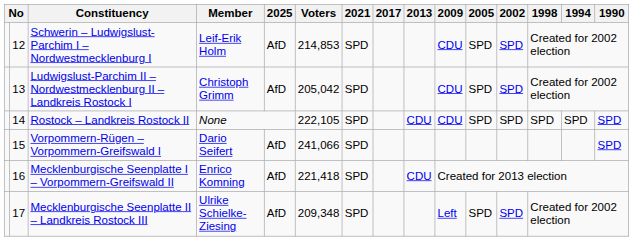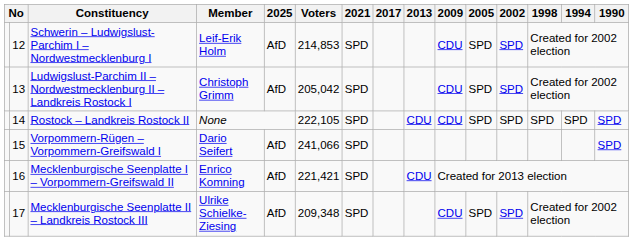(319, 176) 221,418 -> (319, 176) 221,421
(447, 213) Left -> (450, 213) CDU
